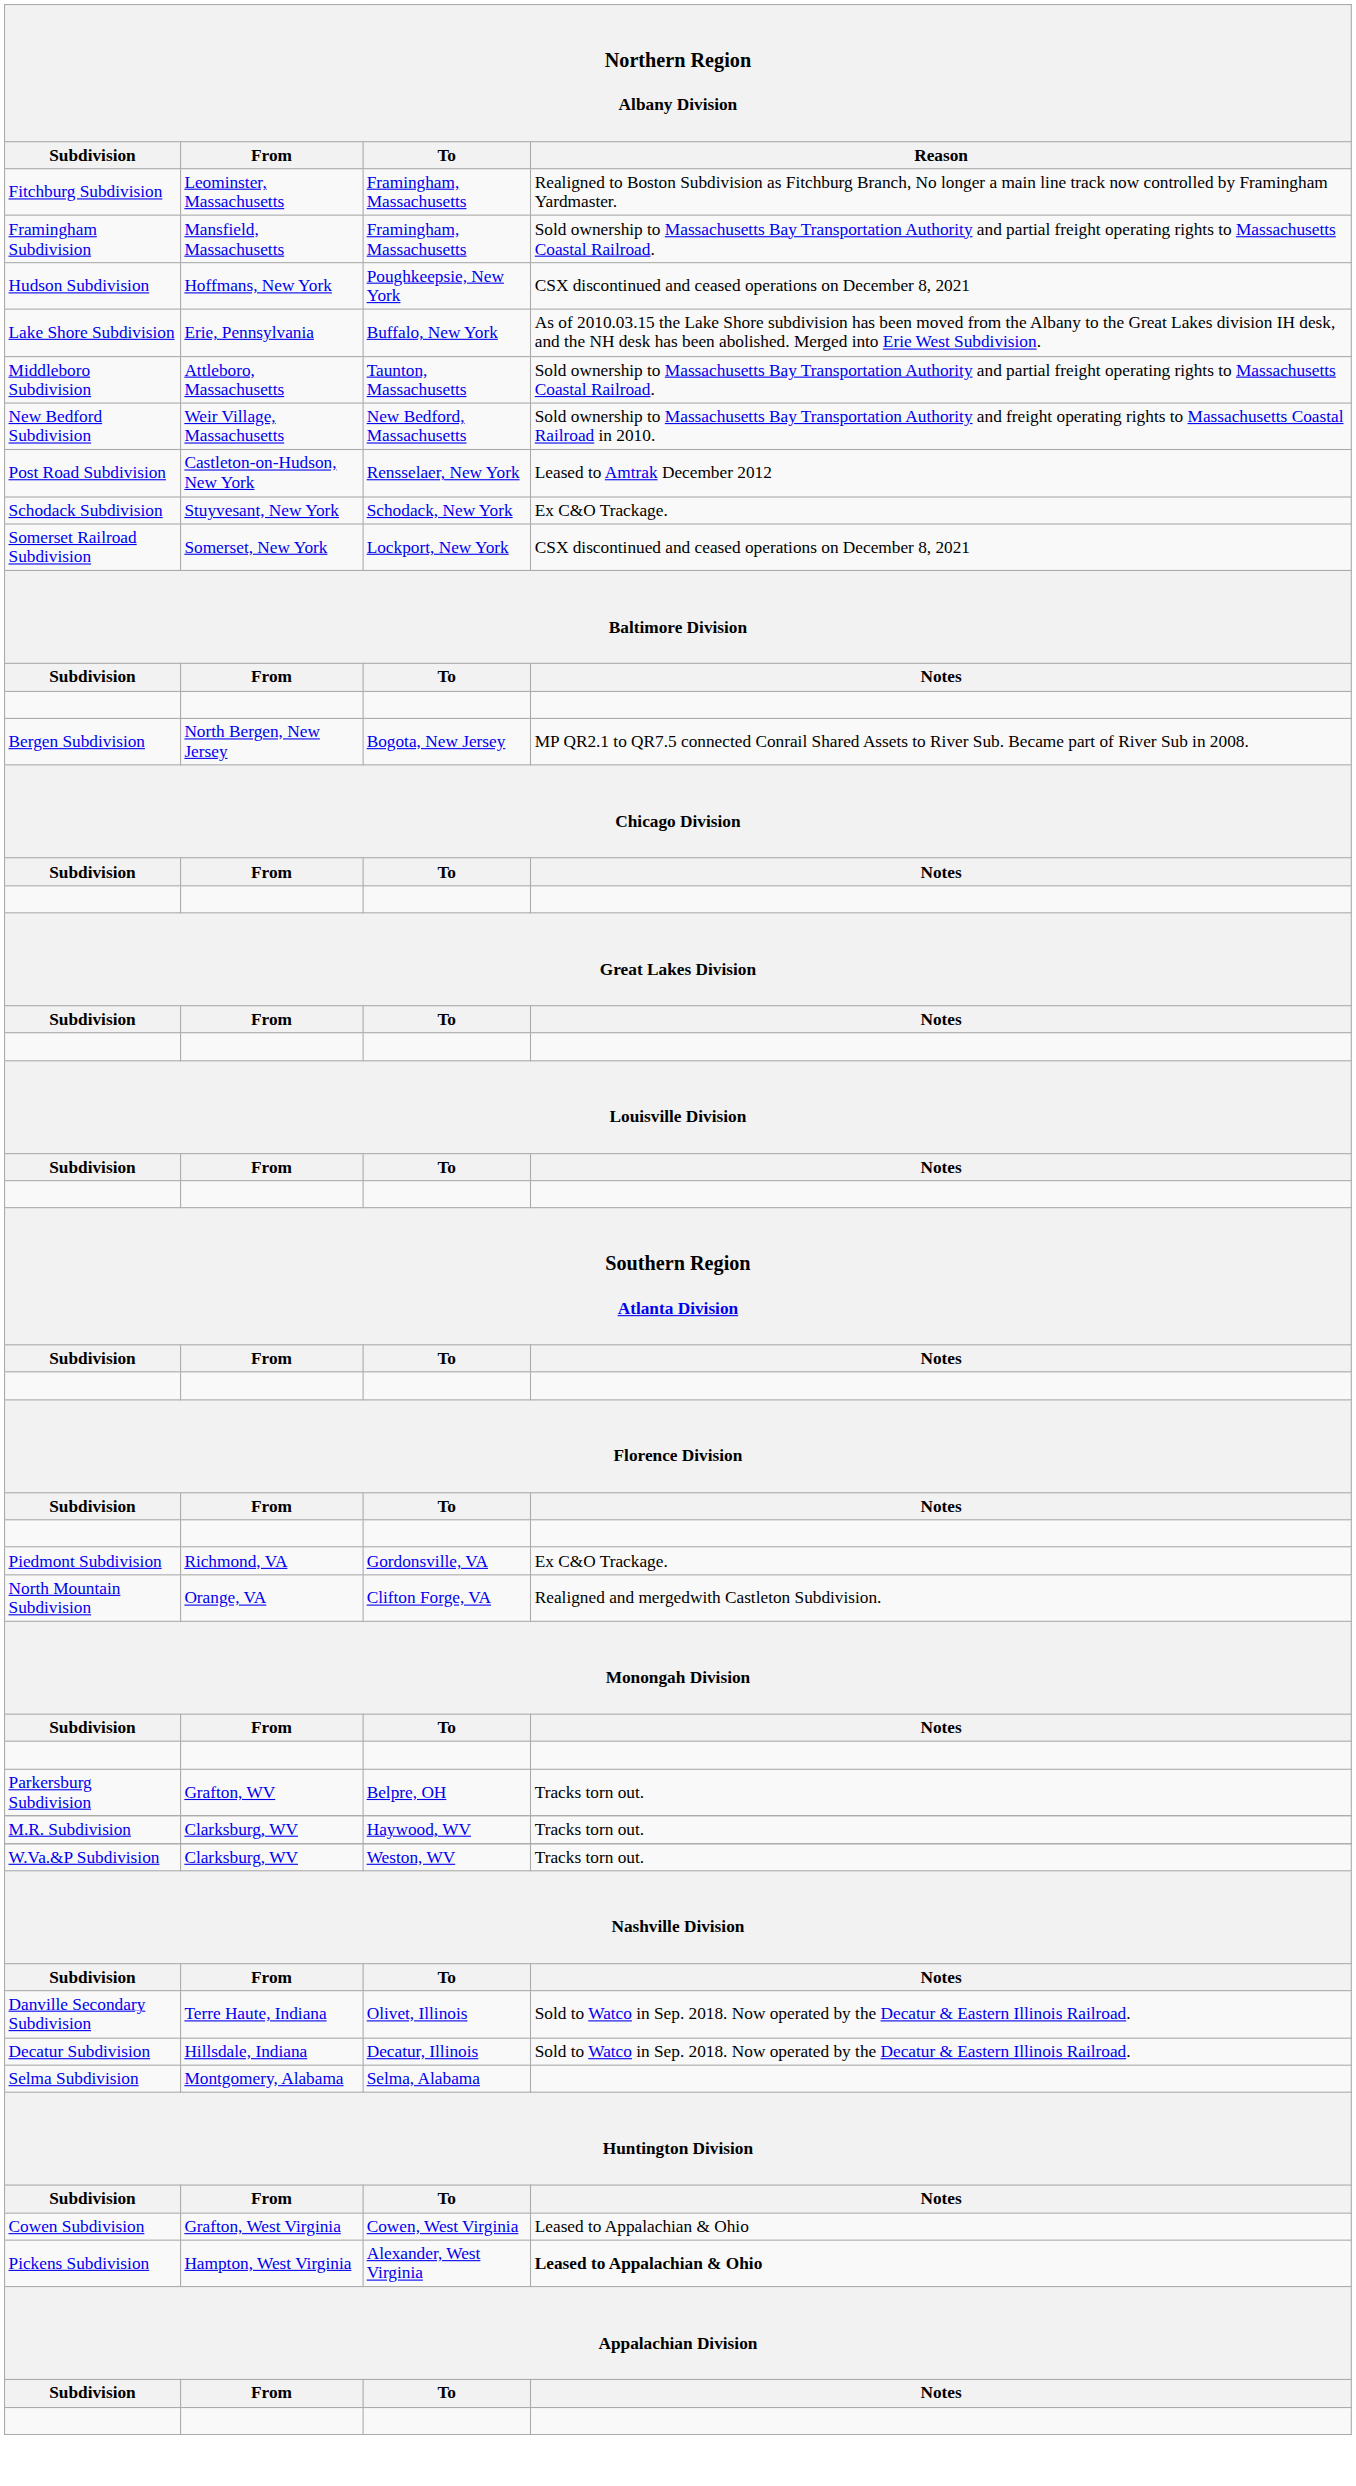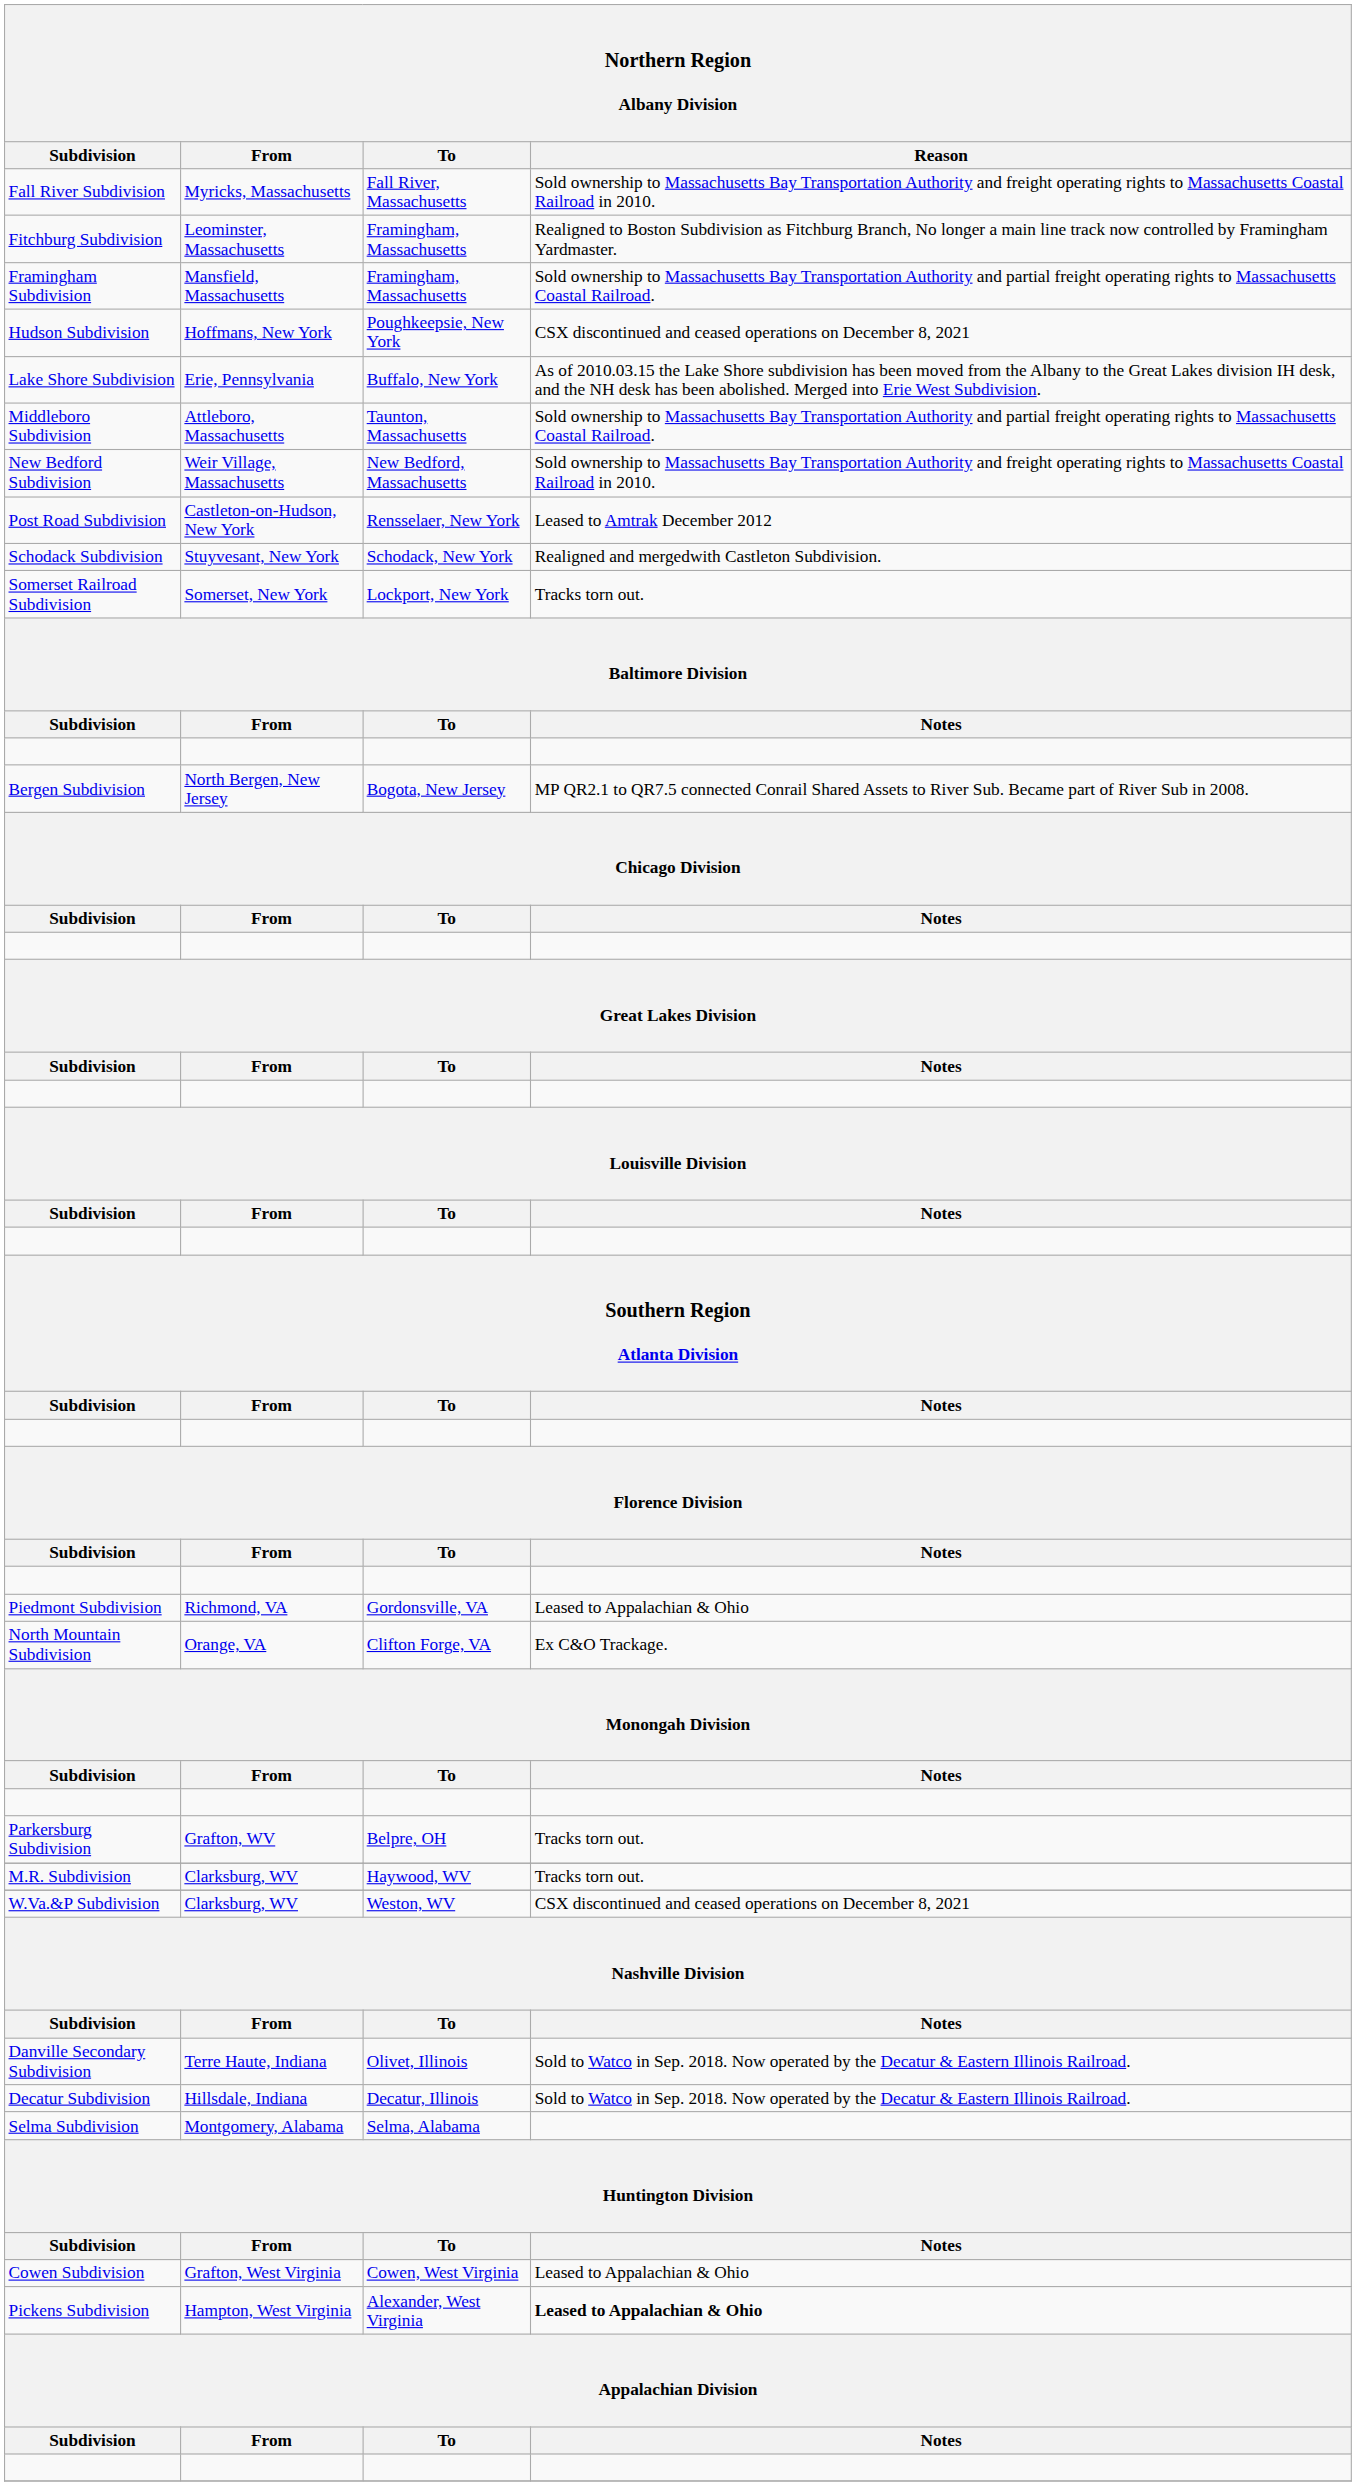+ row: (87, 192)
(601, 510) Ex C&O Trackage. -> (708, 557) Realigned and mergedwith Castleton Subdivision.
(752, 547) CSX discontinued and ceased operations on December 8, 2021 -> (589, 594) Tracks torn out.
(601, 1560) Ex C&O Trackage. -> (642, 1607) Leased to Appalachian & Ohio
(708, 1598) Realigned and mergedwith Castleton Subdivision. -> (601, 1644) Ex C&O Trackage.
(589, 1856) Tracks torn out. -> (752, 1903) CSX discontinued and ceased operations on December 8, 2021
